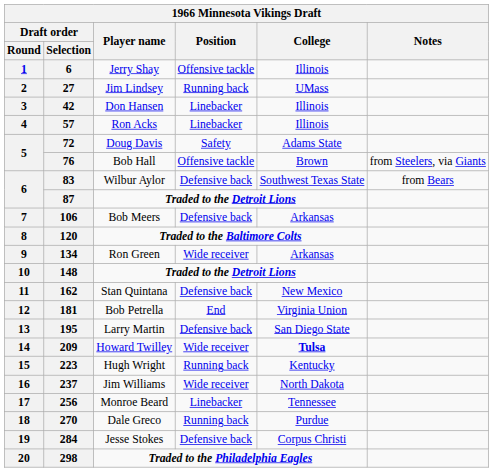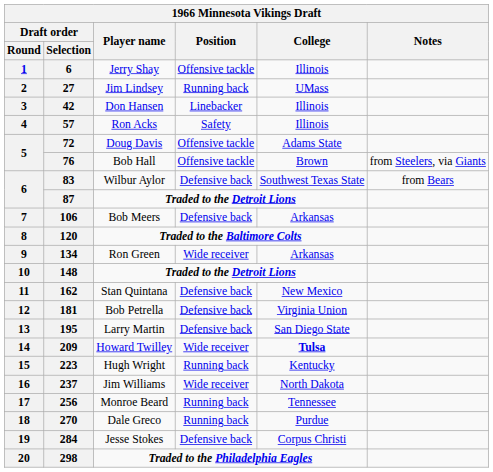(216, 124) Linebacker -> (216, 124) Safety
(216, 143) Safety -> (216, 143) Offensive tackle
(216, 310) End -> (216, 310) Defensive back
(216, 402) Linebacker -> (216, 402) Running back
